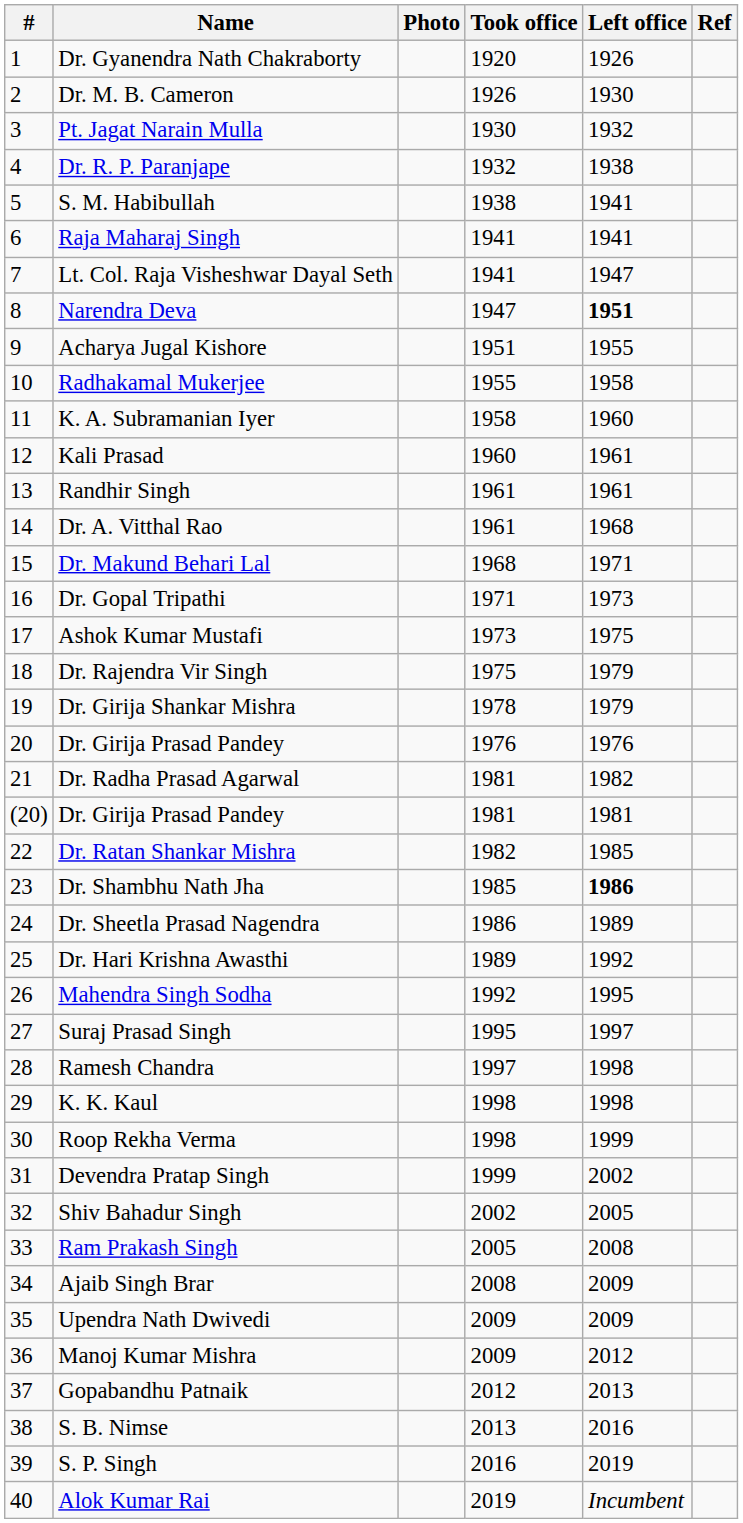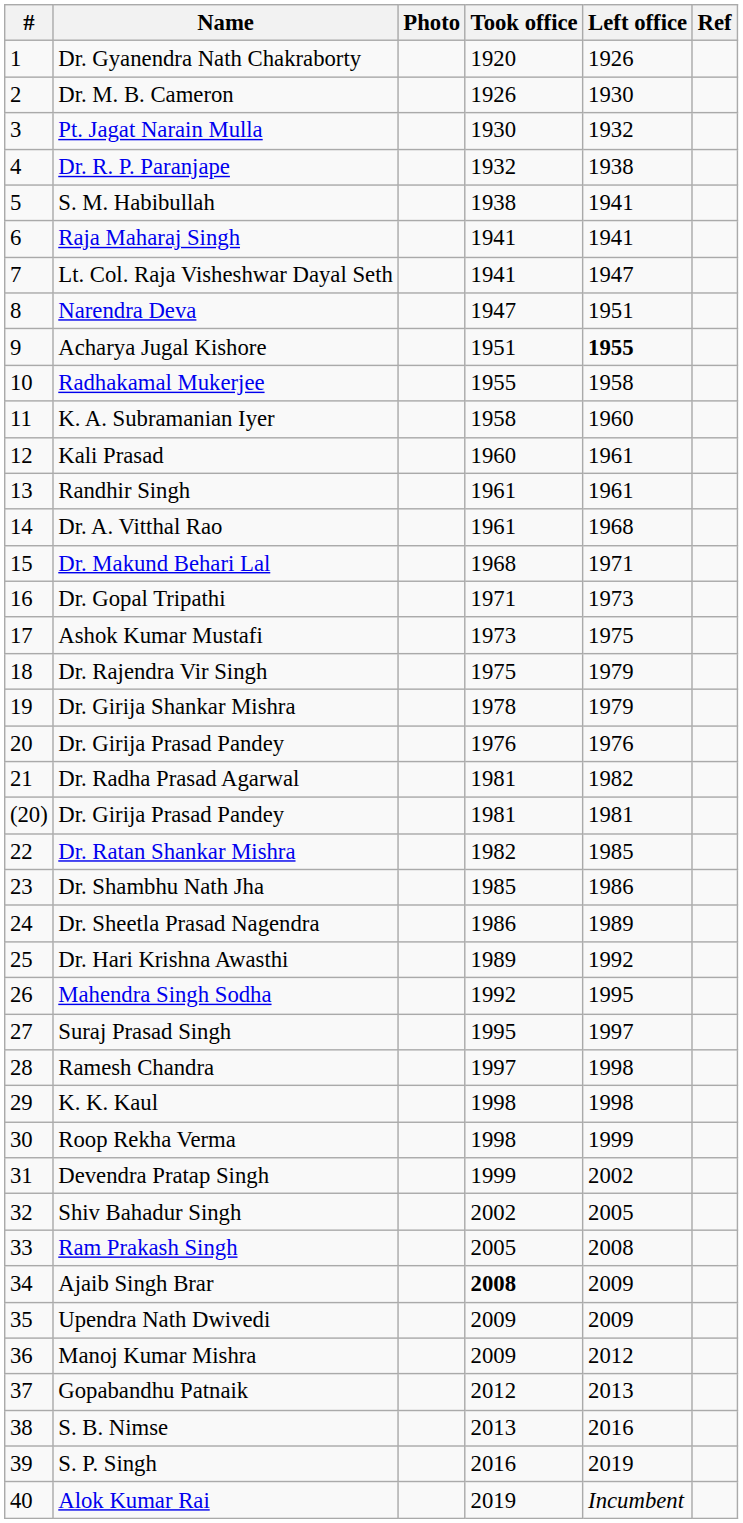(611, 310) bold -> (611, 310) normal
(611, 346) normal -> (611, 346) bold
(611, 887) bold -> (611, 887) normal
(493, 1283) normal -> (493, 1283) bold
